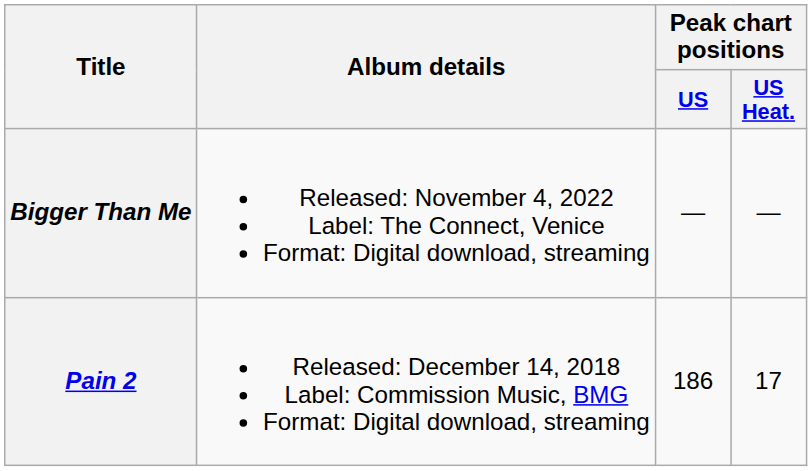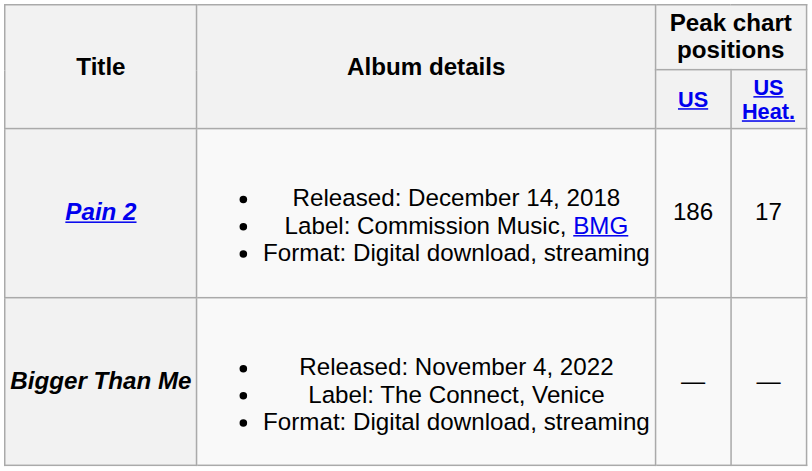rows swapped: (101, 380) <-> (101, 212)
